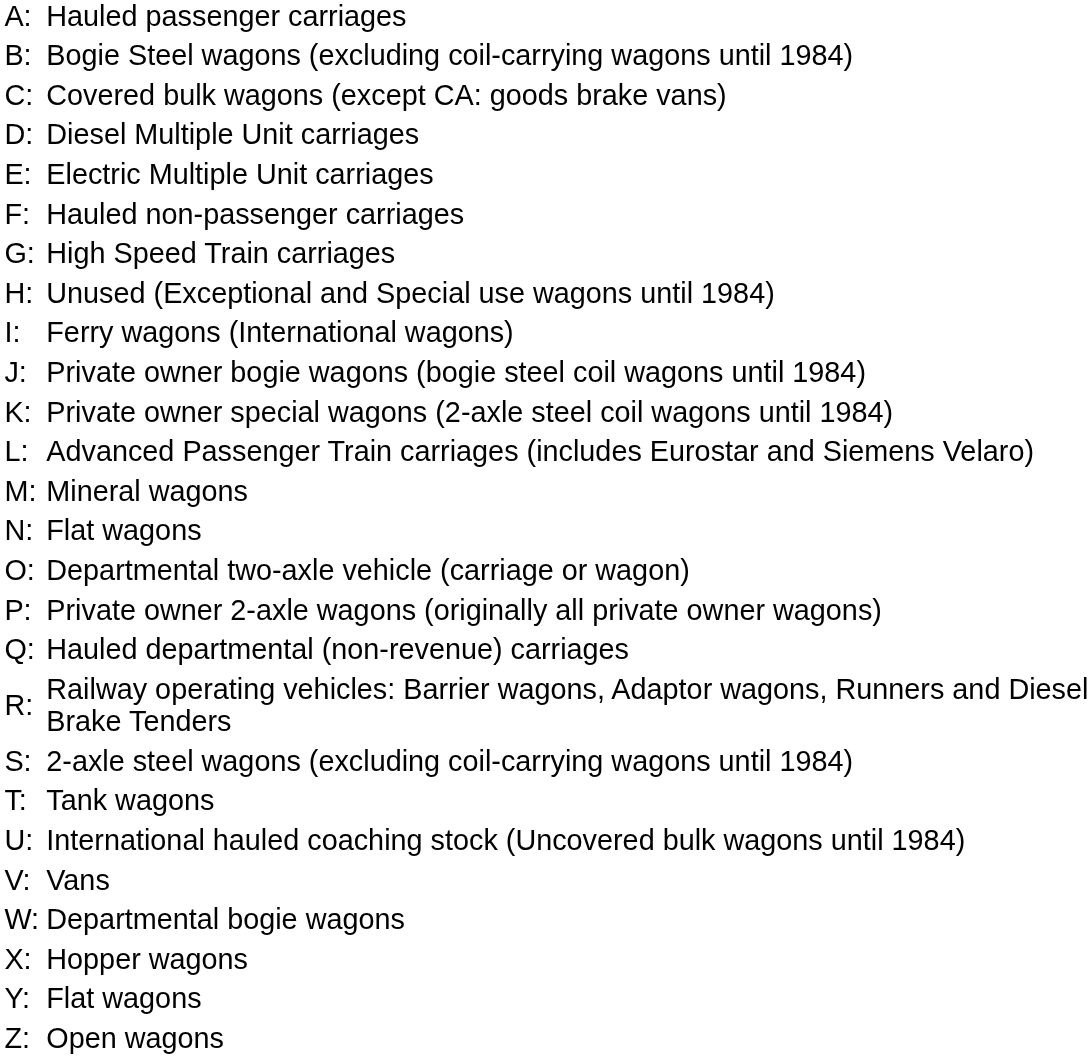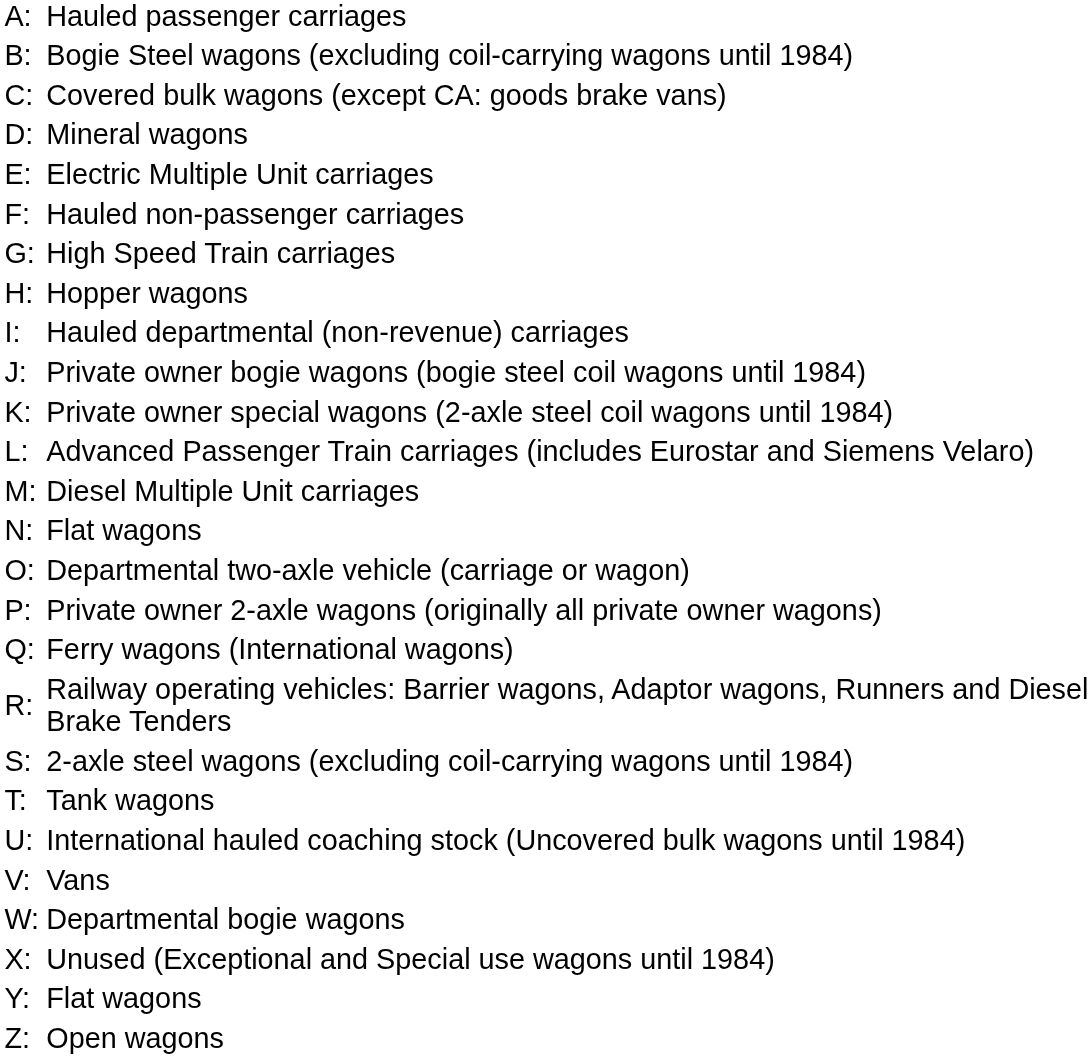(233, 134) Diesel Multiple Unit carriages -> (147, 134) Mineral wagons
(411, 293) Unused (Exceptional and Special use wagons until 1984) -> (147, 293) Hopper wagons
(280, 332) Ferry wagons (International wagons) -> (338, 332) Hauled departmental (non-revenue) carriages
(147, 491) Mineral wagons -> (233, 491) Diesel Multiple Unit carriages
(338, 649) Hauled departmental (non-revenue) carriages -> (280, 649) Ferry wagons (International wagons)
(147, 959) Hopper wagons -> (411, 959) Unused (Exceptional and Special use wagons until 1984)
